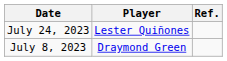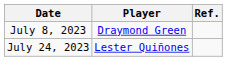rows swapped: (48, 47) <-> (48, 30)
